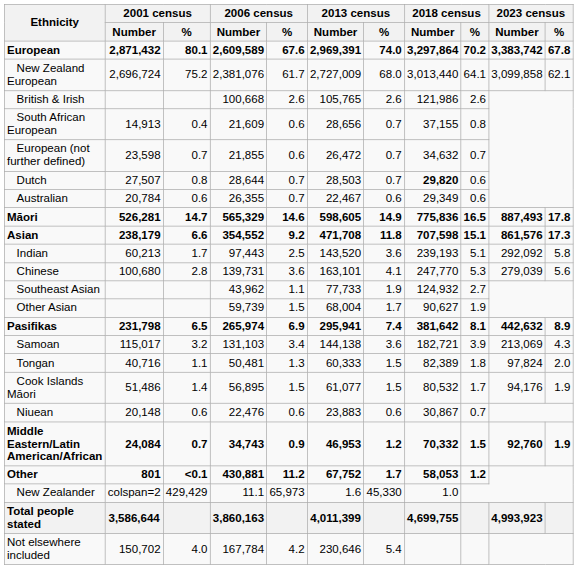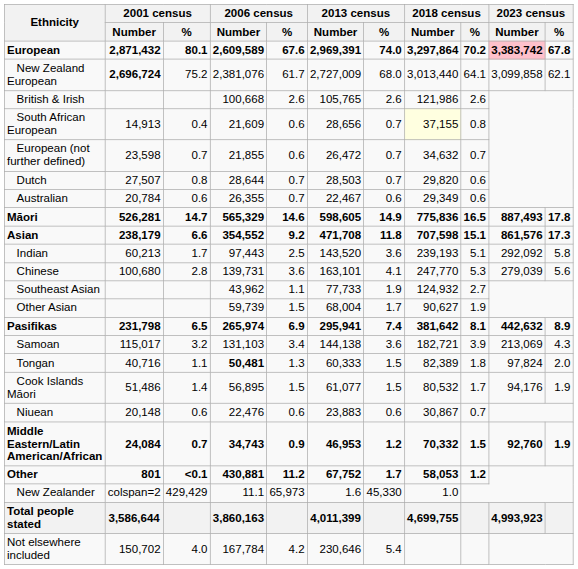(517, 50) no background -> (517, 50) pink background
(135, 74) normal -> (135, 74) bold
(441, 124) no background -> (441, 124) lightyellow background
(441, 180) bold -> (441, 180) normal
(246, 363) normal -> (246, 363) bold
